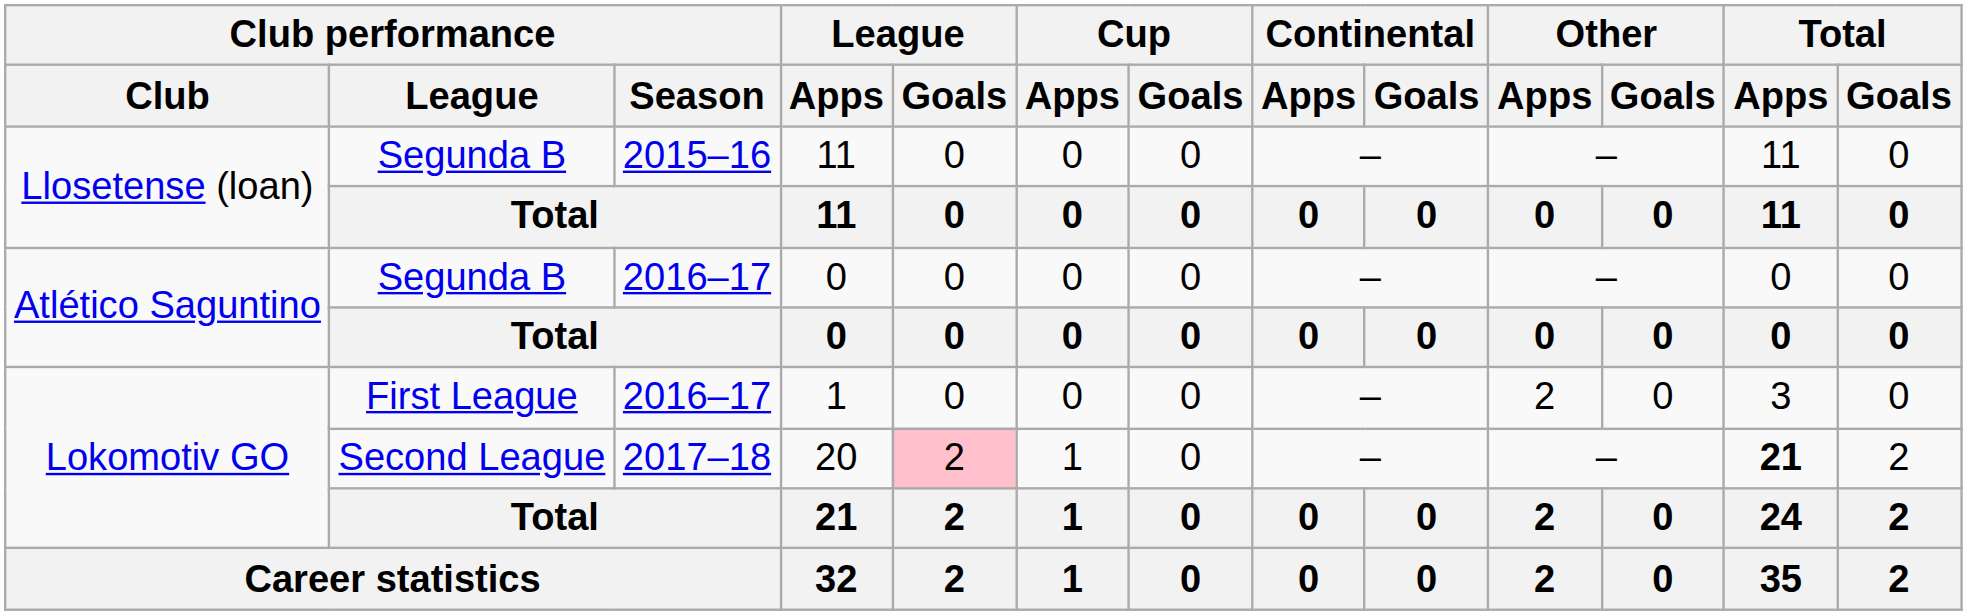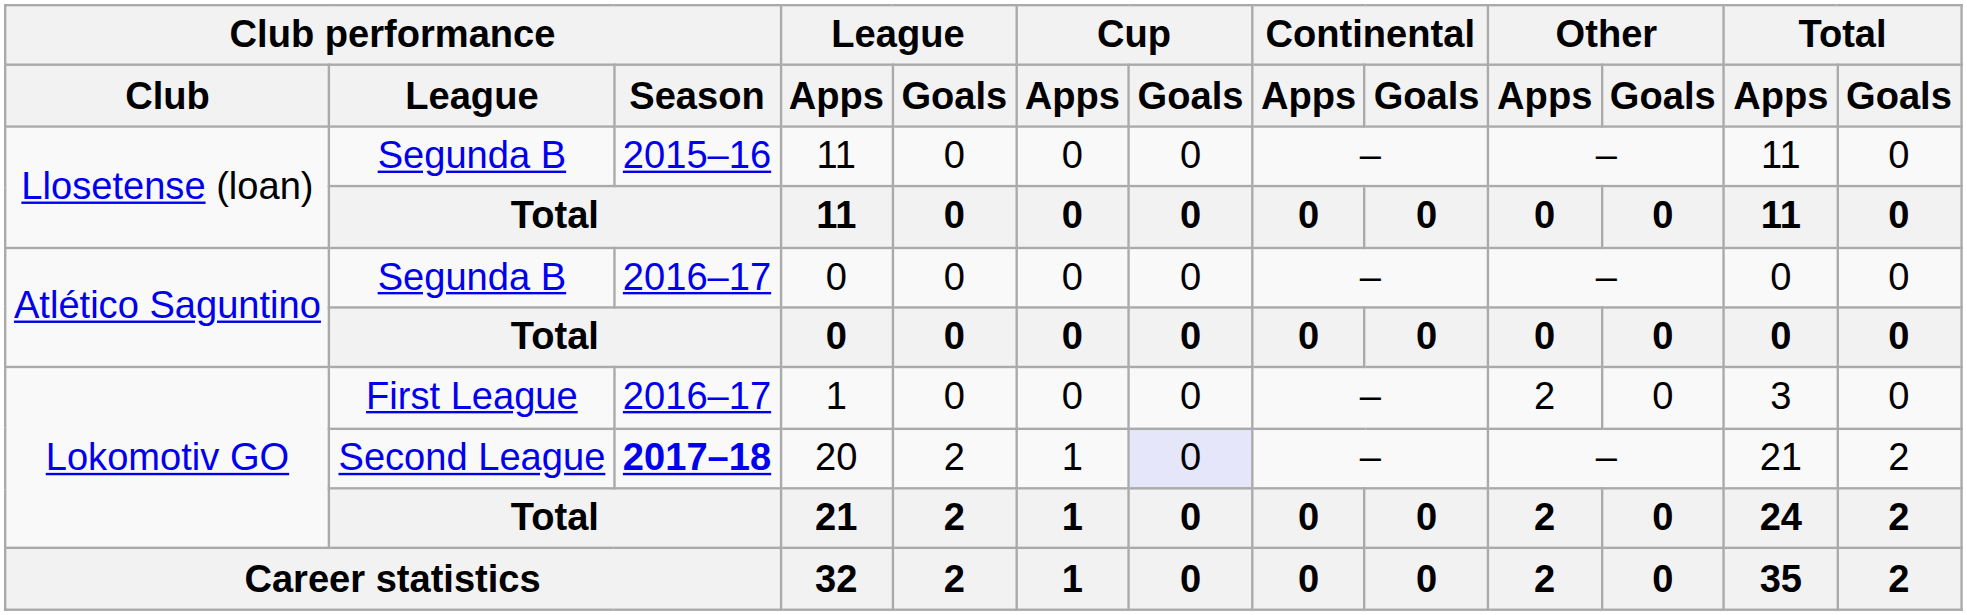(697, 457) normal -> (697, 457) bold
(954, 457) pink background -> (954, 457) no background
(1191, 457) no background -> (1191, 457) lavender background
(1781, 457) bold -> (1781, 457) normal
